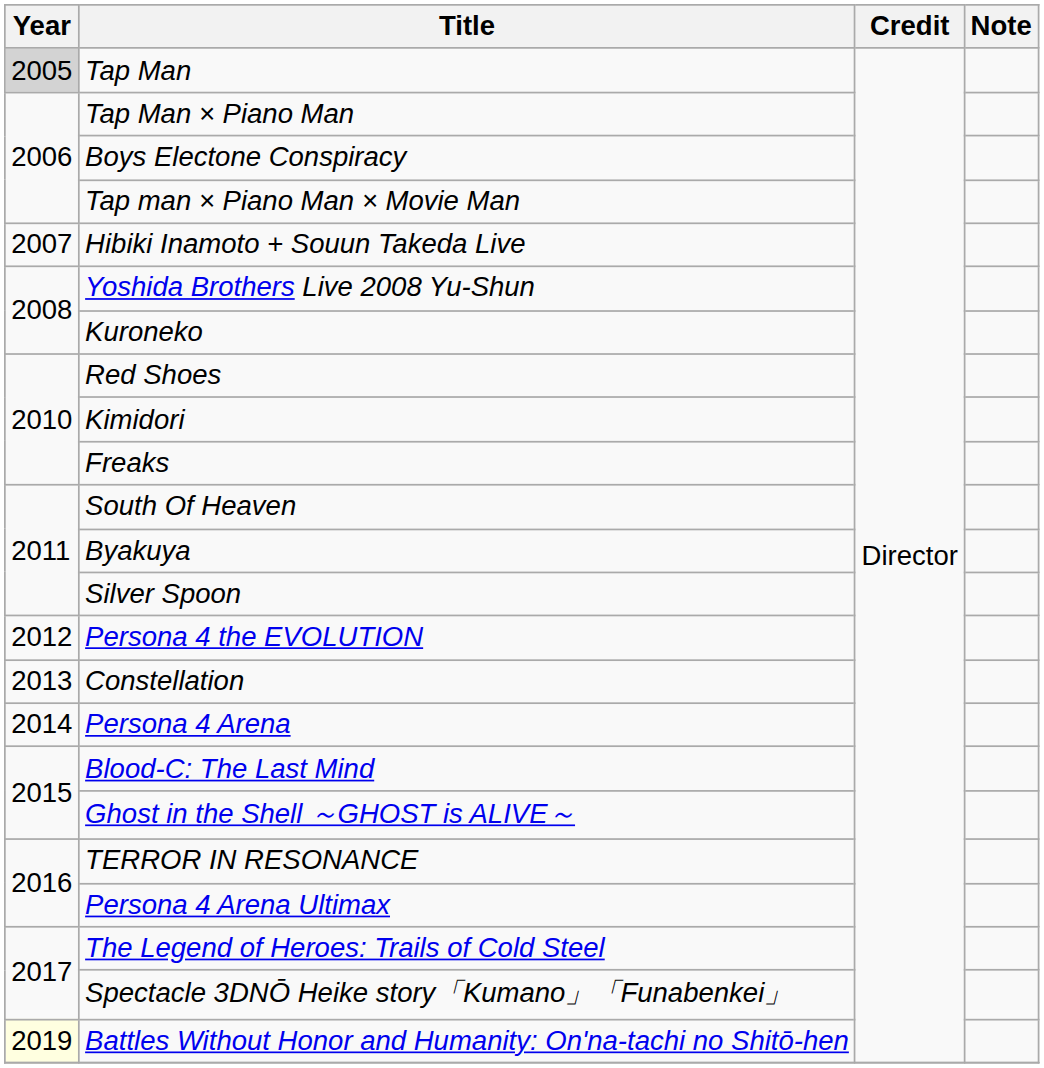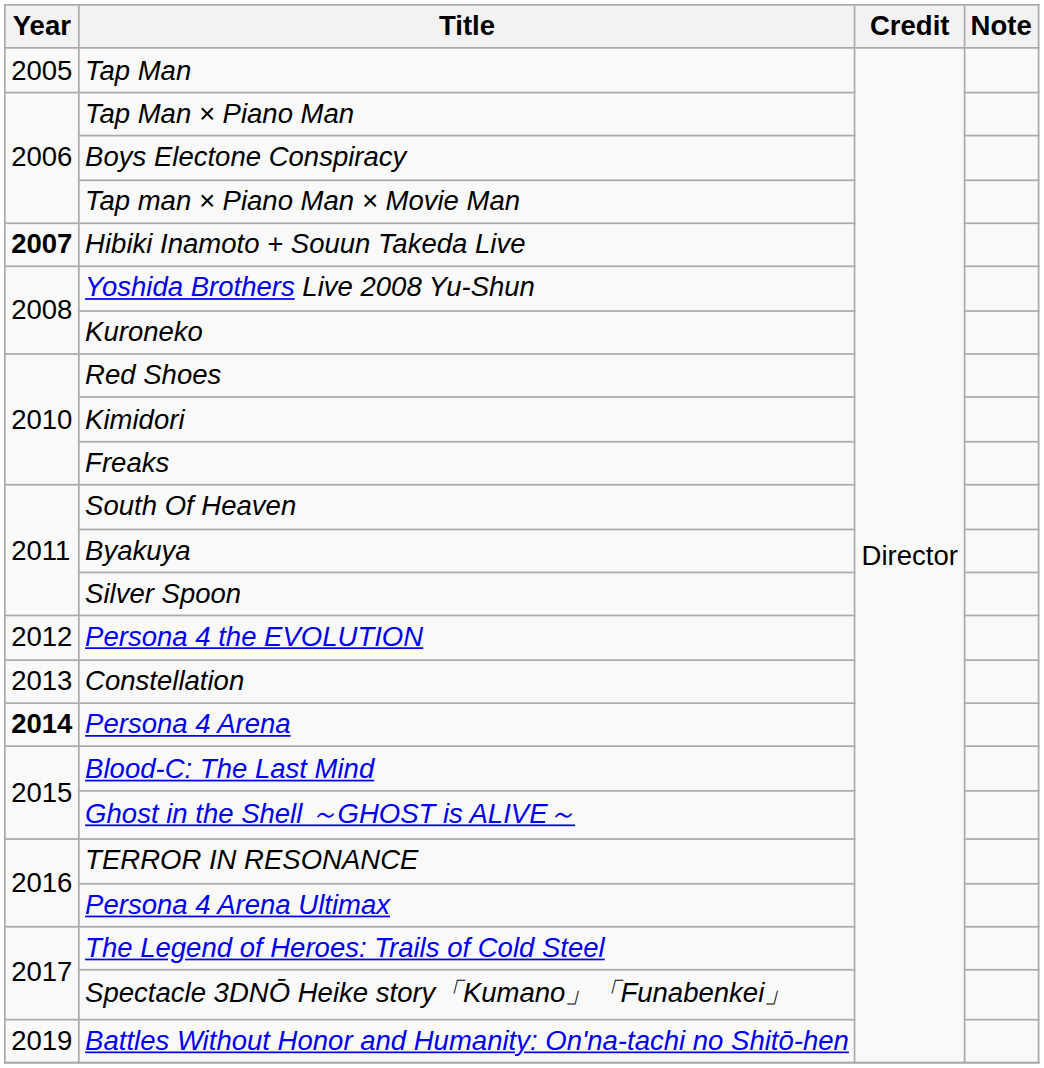(42, 69) lightgrey background -> (42, 69) no background
(42, 244) normal -> (42, 244) bold
(42, 724) normal -> (42, 724) bold
(42, 1040) lightyellow background -> (42, 1040) no background
